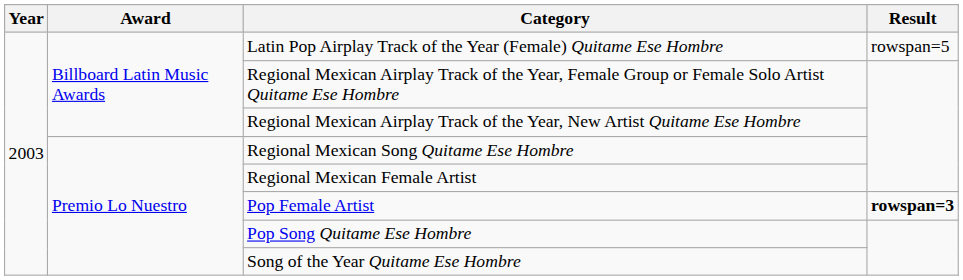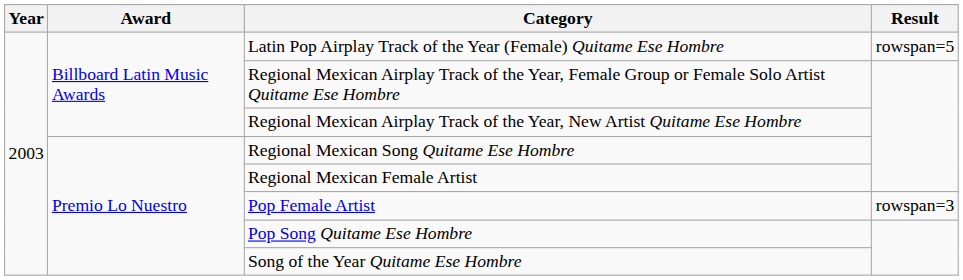(913, 205) bold -> (915, 205) normal
